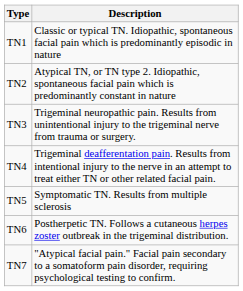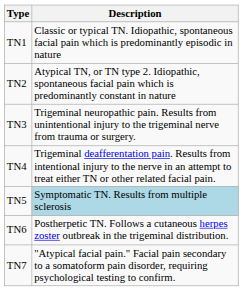(121, 201) no background -> (121, 201) lightblue background
